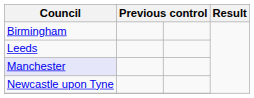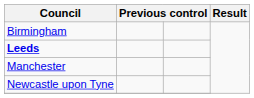(22, 48) normal -> (23, 48) bold
(36, 66) lavender background -> (36, 66) no background
